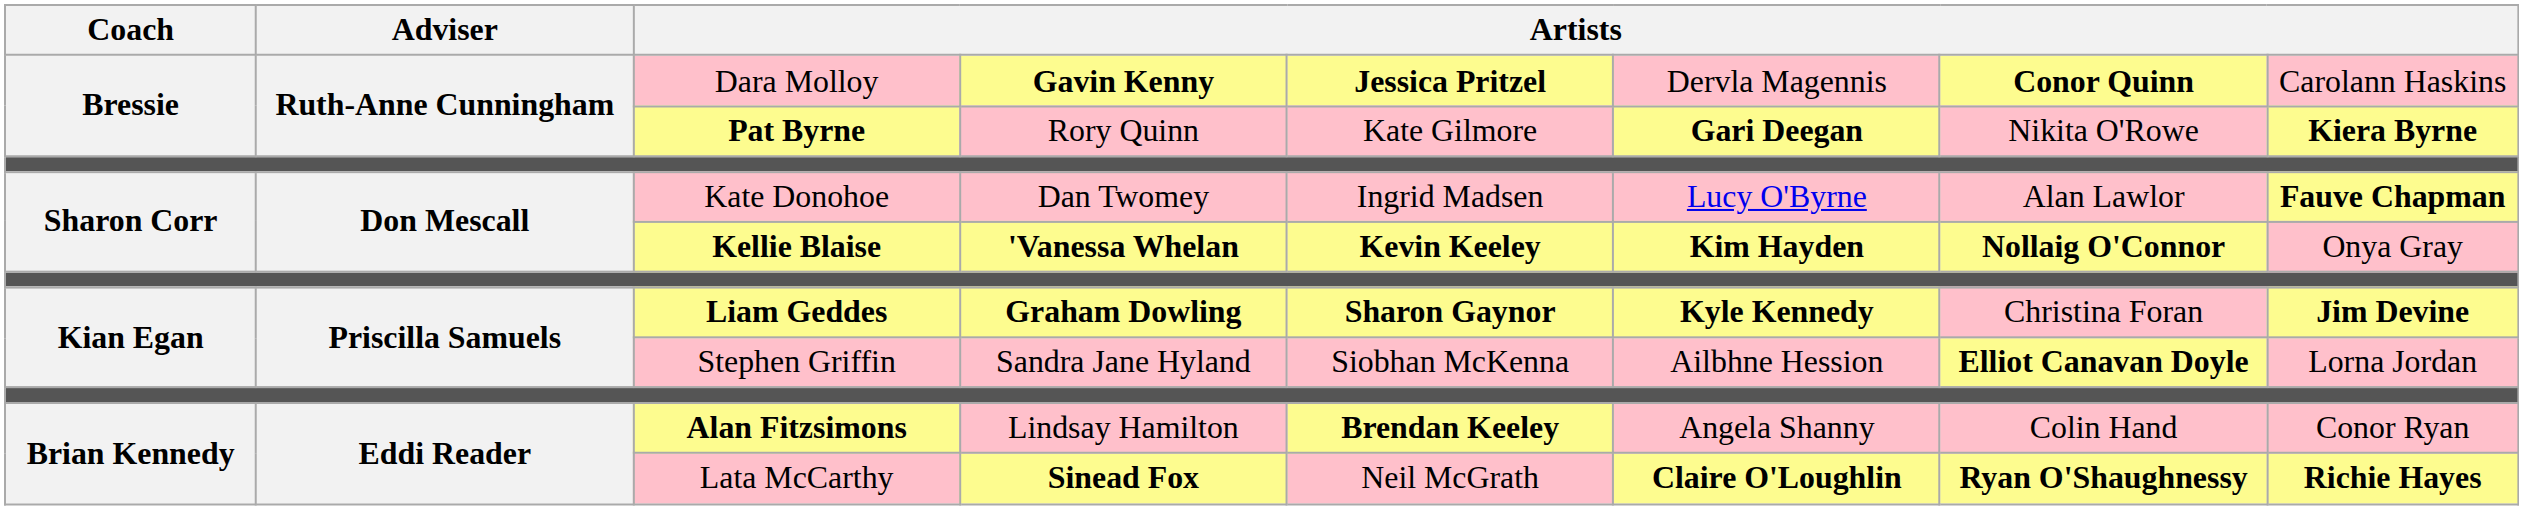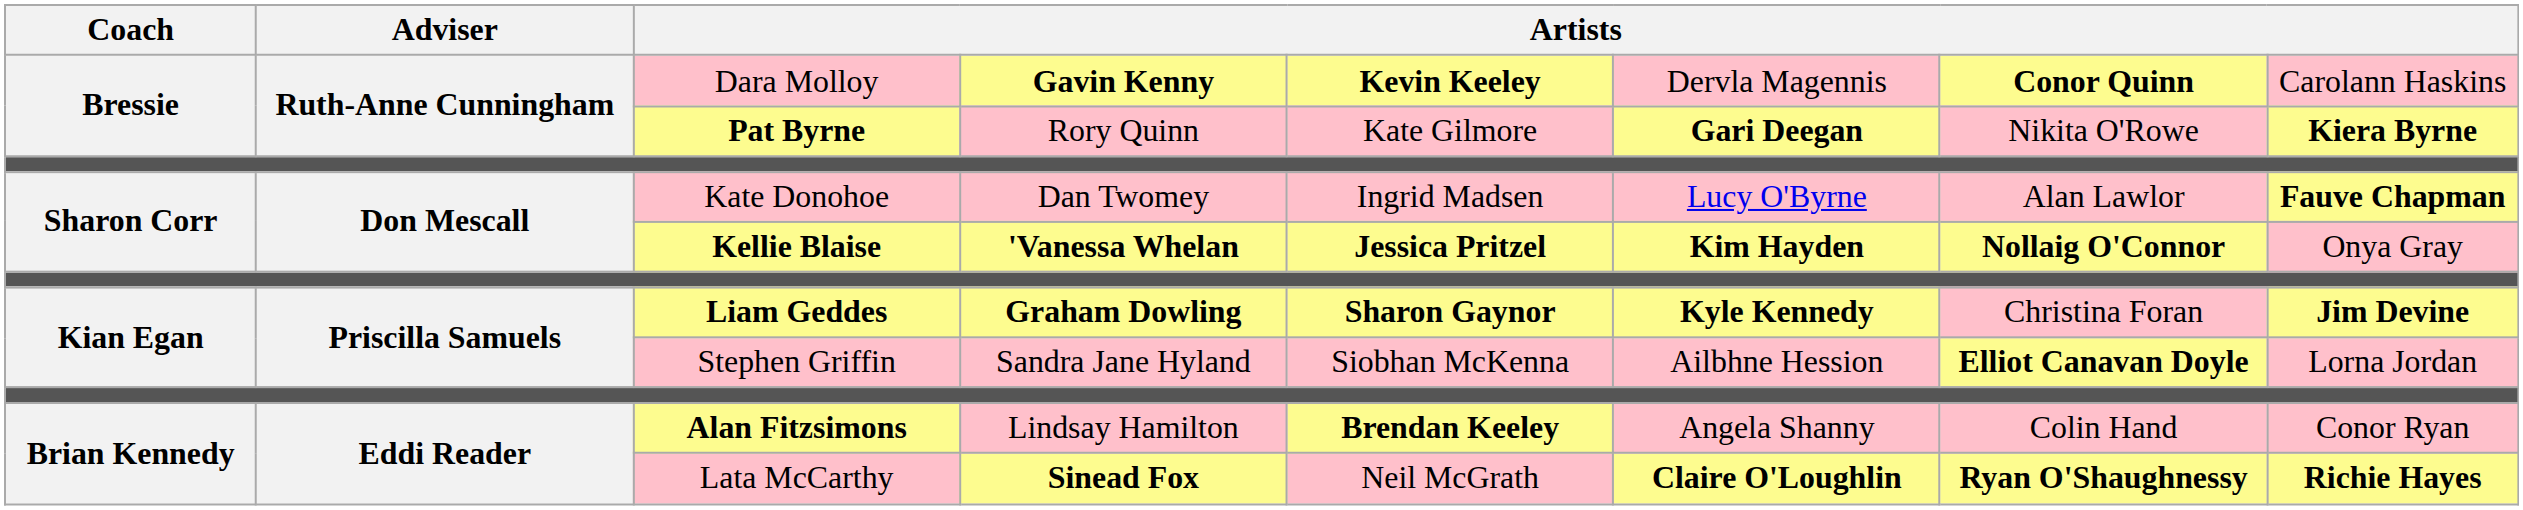(1450, 80) Jessica Pritzel -> (1450, 80) Kevin Keeley
(1450, 246) Kevin Keeley -> (1450, 246) Jessica Pritzel
